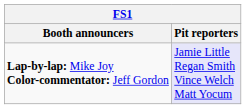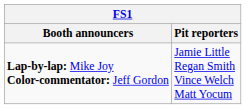(205, 73) lavender background -> (205, 73) no background
